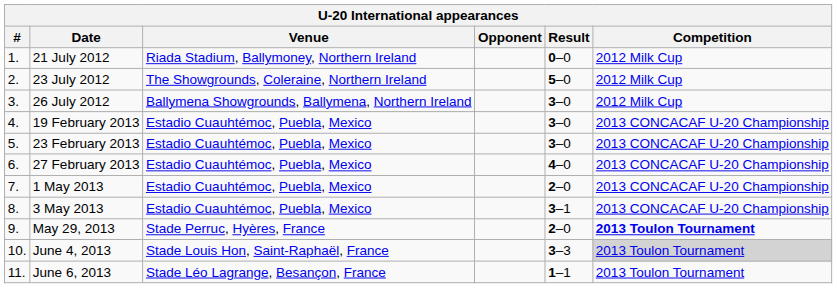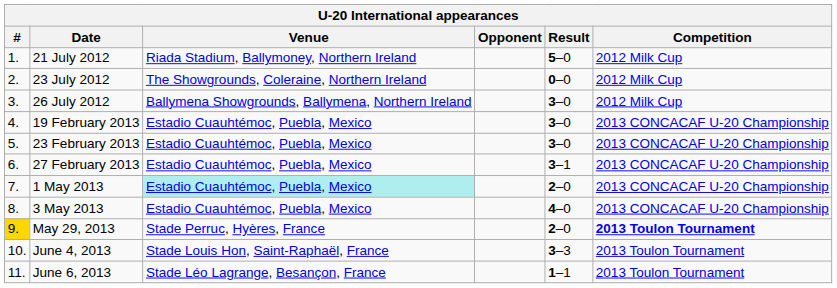(559, 58) 0–0 -> (559, 58) 5–0
(559, 80) 5–0 -> (559, 80) 0–0
(559, 165) 4–0 -> (559, 165) 3–1
(259, 187) no background -> (259, 187) paleturquoise background
(559, 208) 3–1 -> (559, 208) 4–0
(13, 229) no background -> (13, 229) gold background
(670, 251) lightgrey background -> (670, 251) no background
